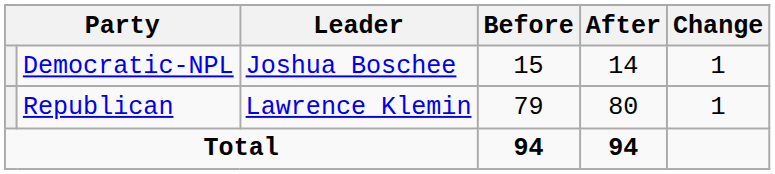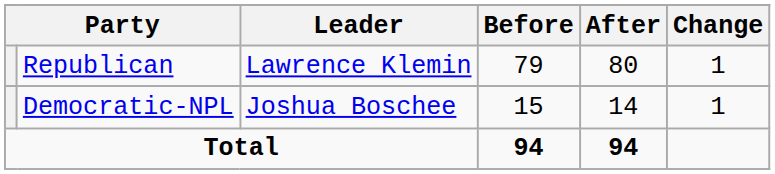rows swapped: (98, 107) <-> (128, 66)
